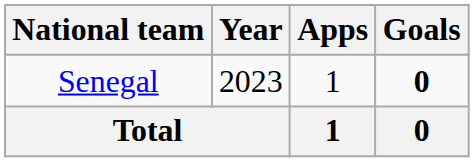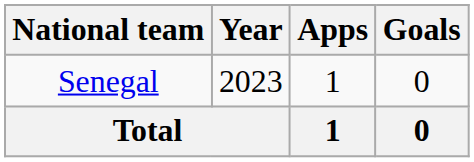(422, 80) bold -> (422, 80) normal
